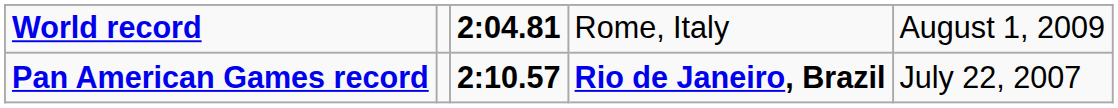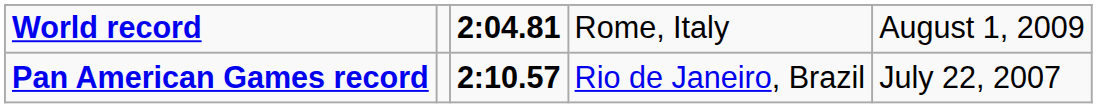(730, 77) bold -> (720, 77) normal
